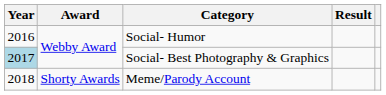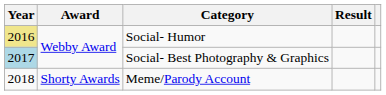(21, 36) no background -> (21, 36) khaki background
